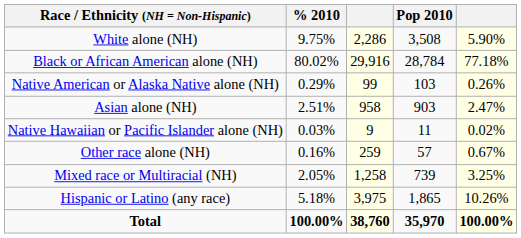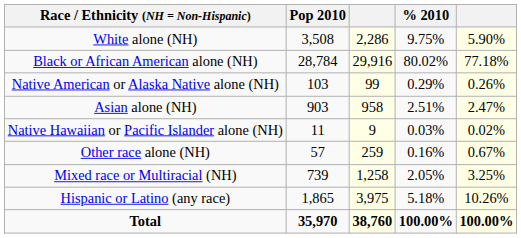columns swapped: (425, 15) <-> (316, 15)
